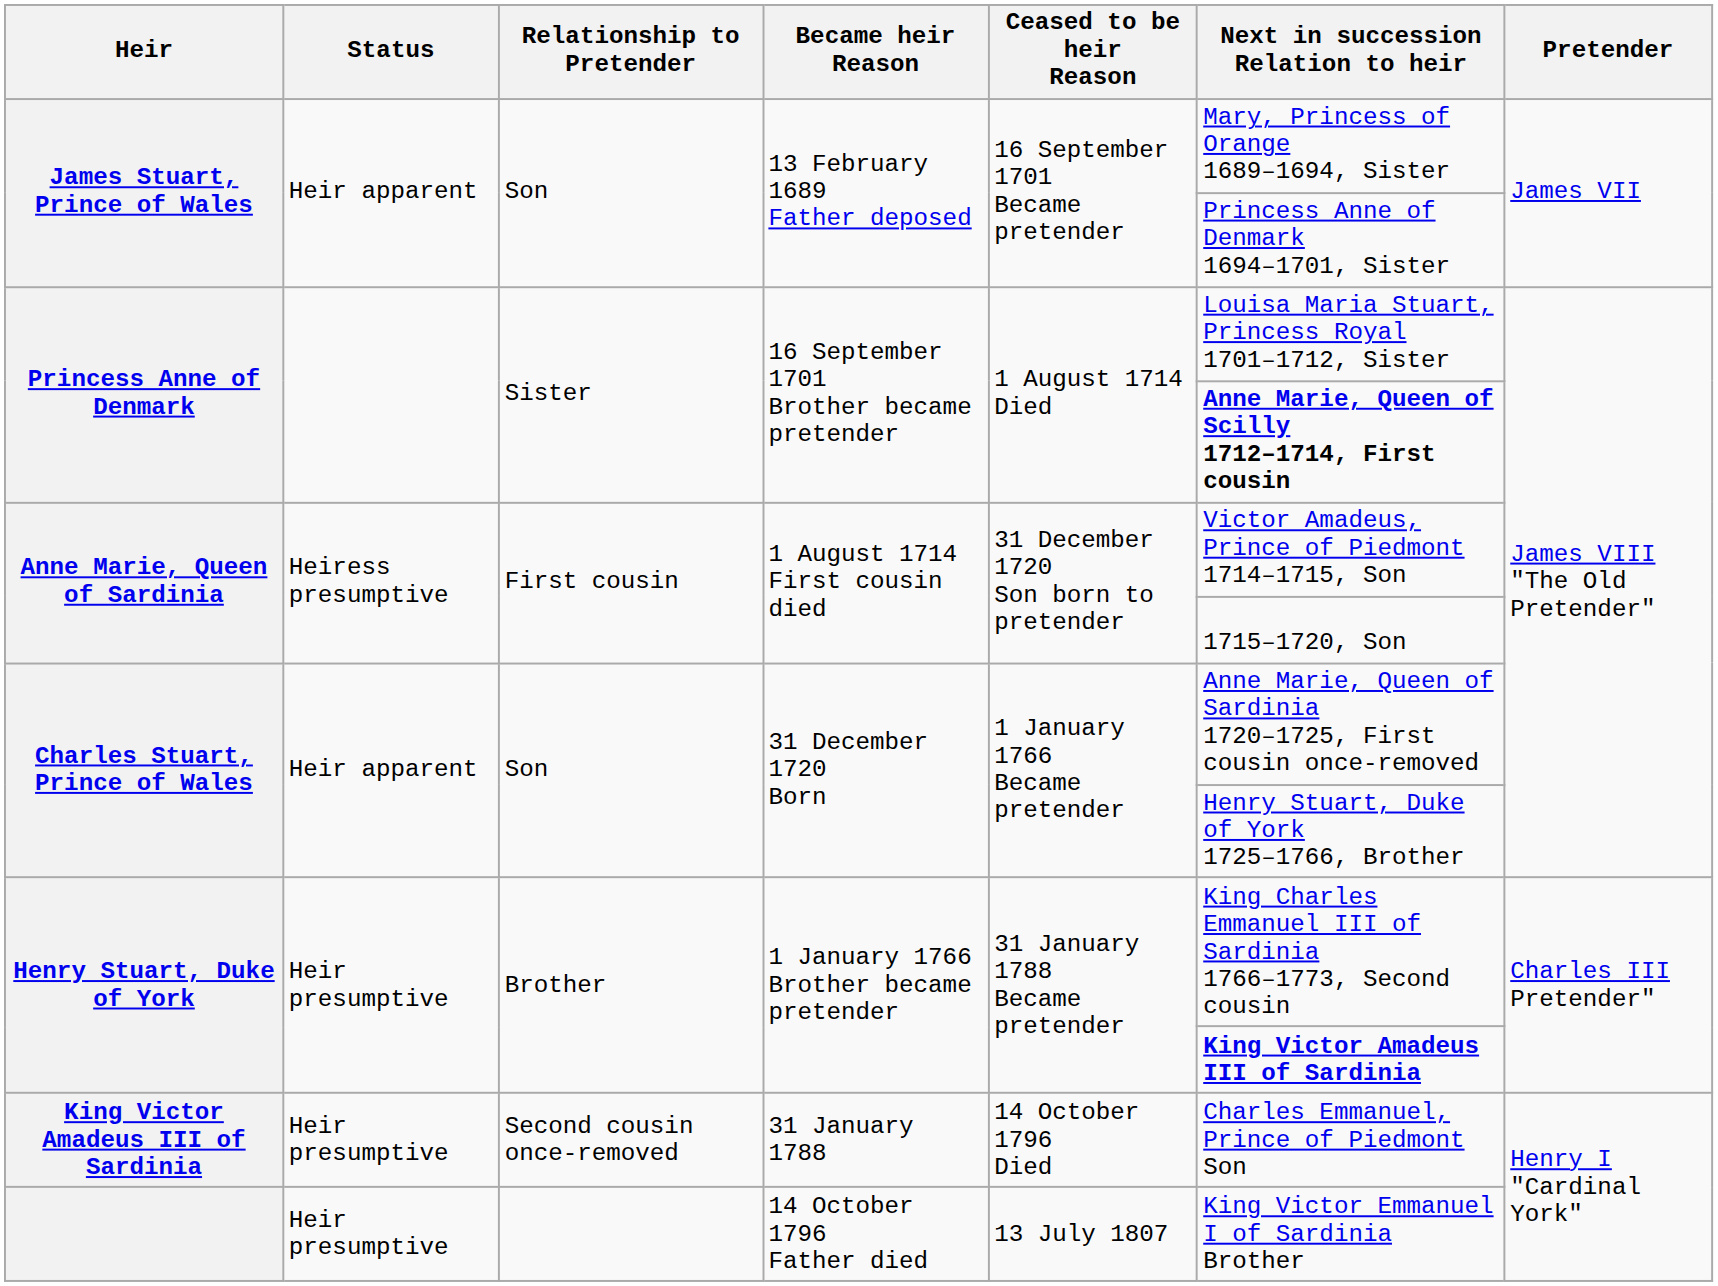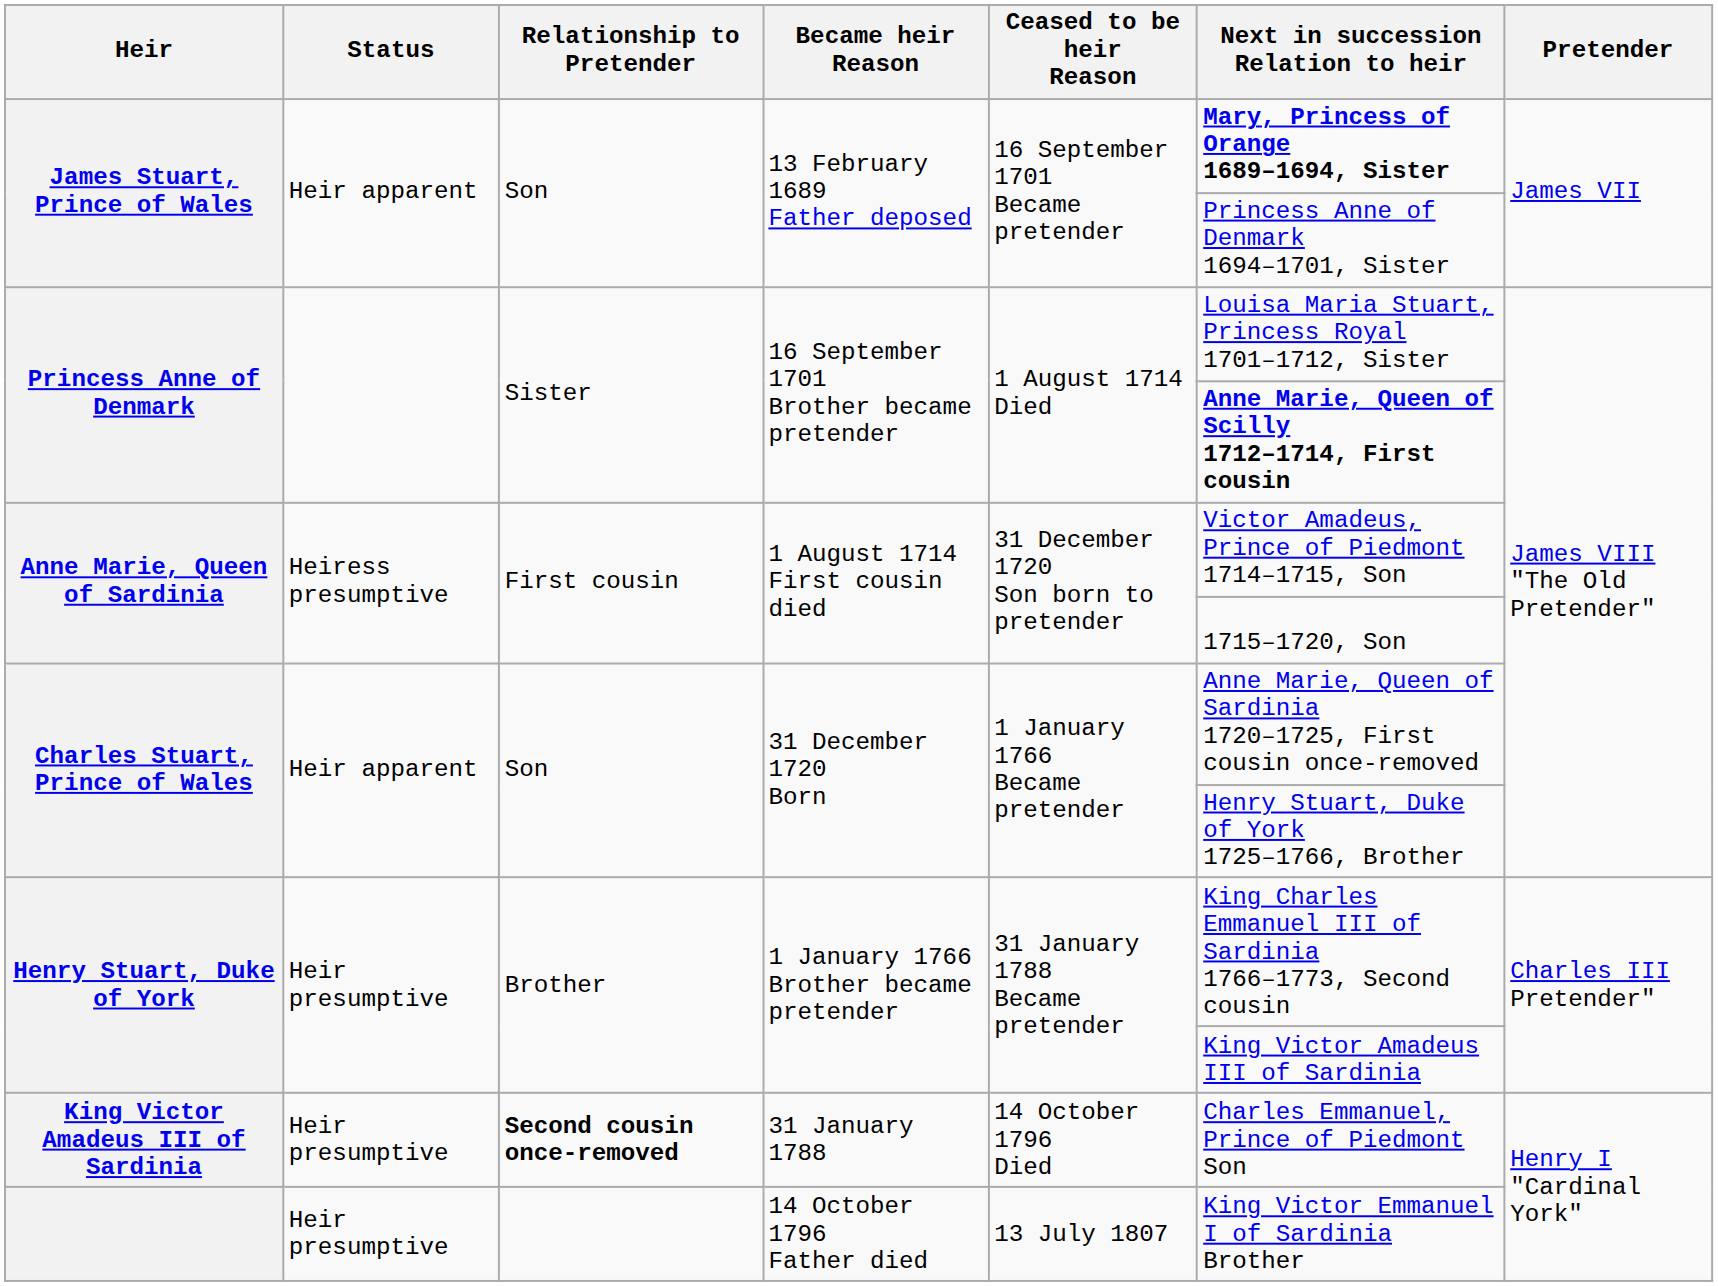(1327, 146) normal -> (1327, 146) bold
(1341, 1060) bold -> (1341, 1060) normal
(599, 1141) normal -> (599, 1141) bold
